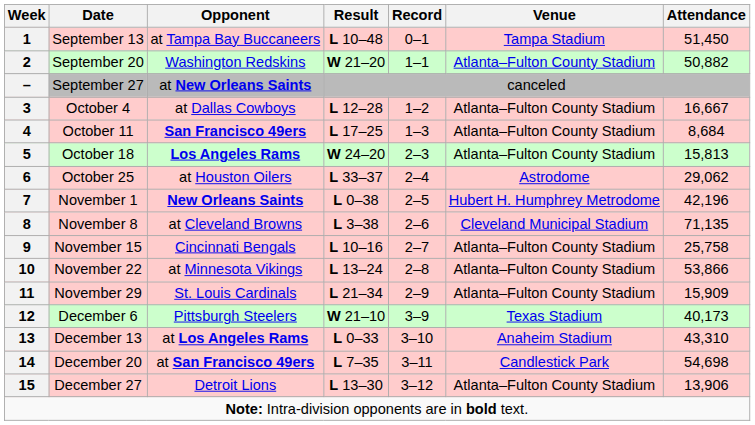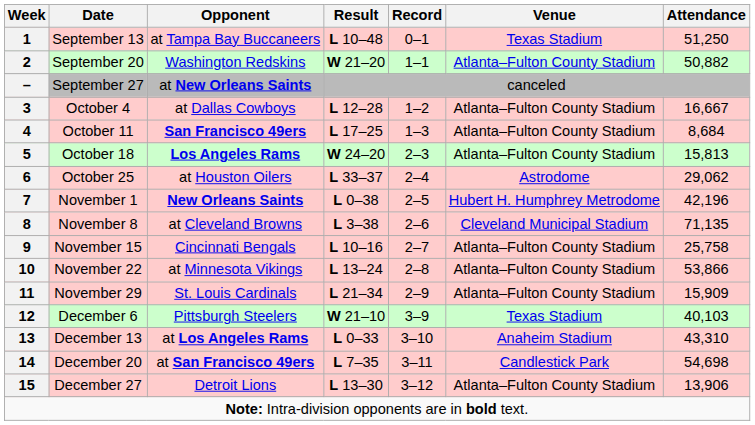(554, 39) Tampa Stadium -> (554, 39) Texas Stadium
(706, 39) 51,450 -> (706, 39) 51,250
(706, 316) 40,173 -> (706, 316) 40,103
